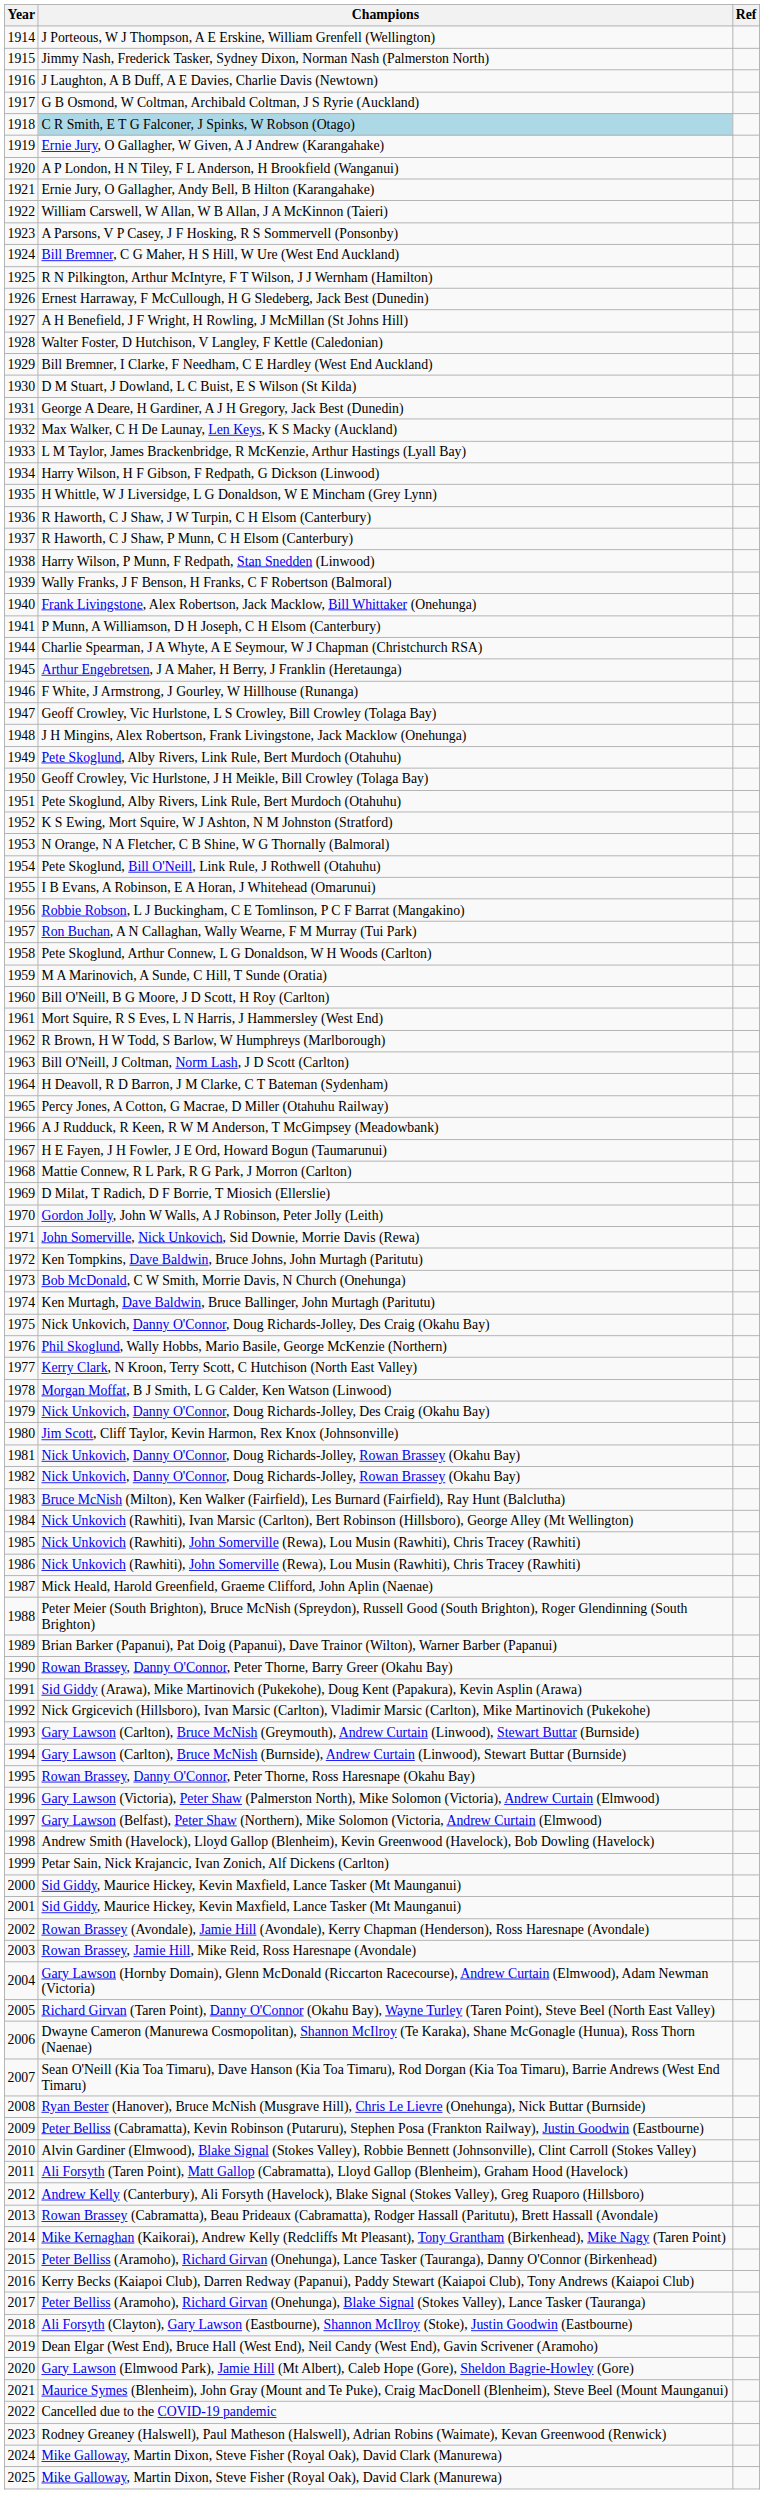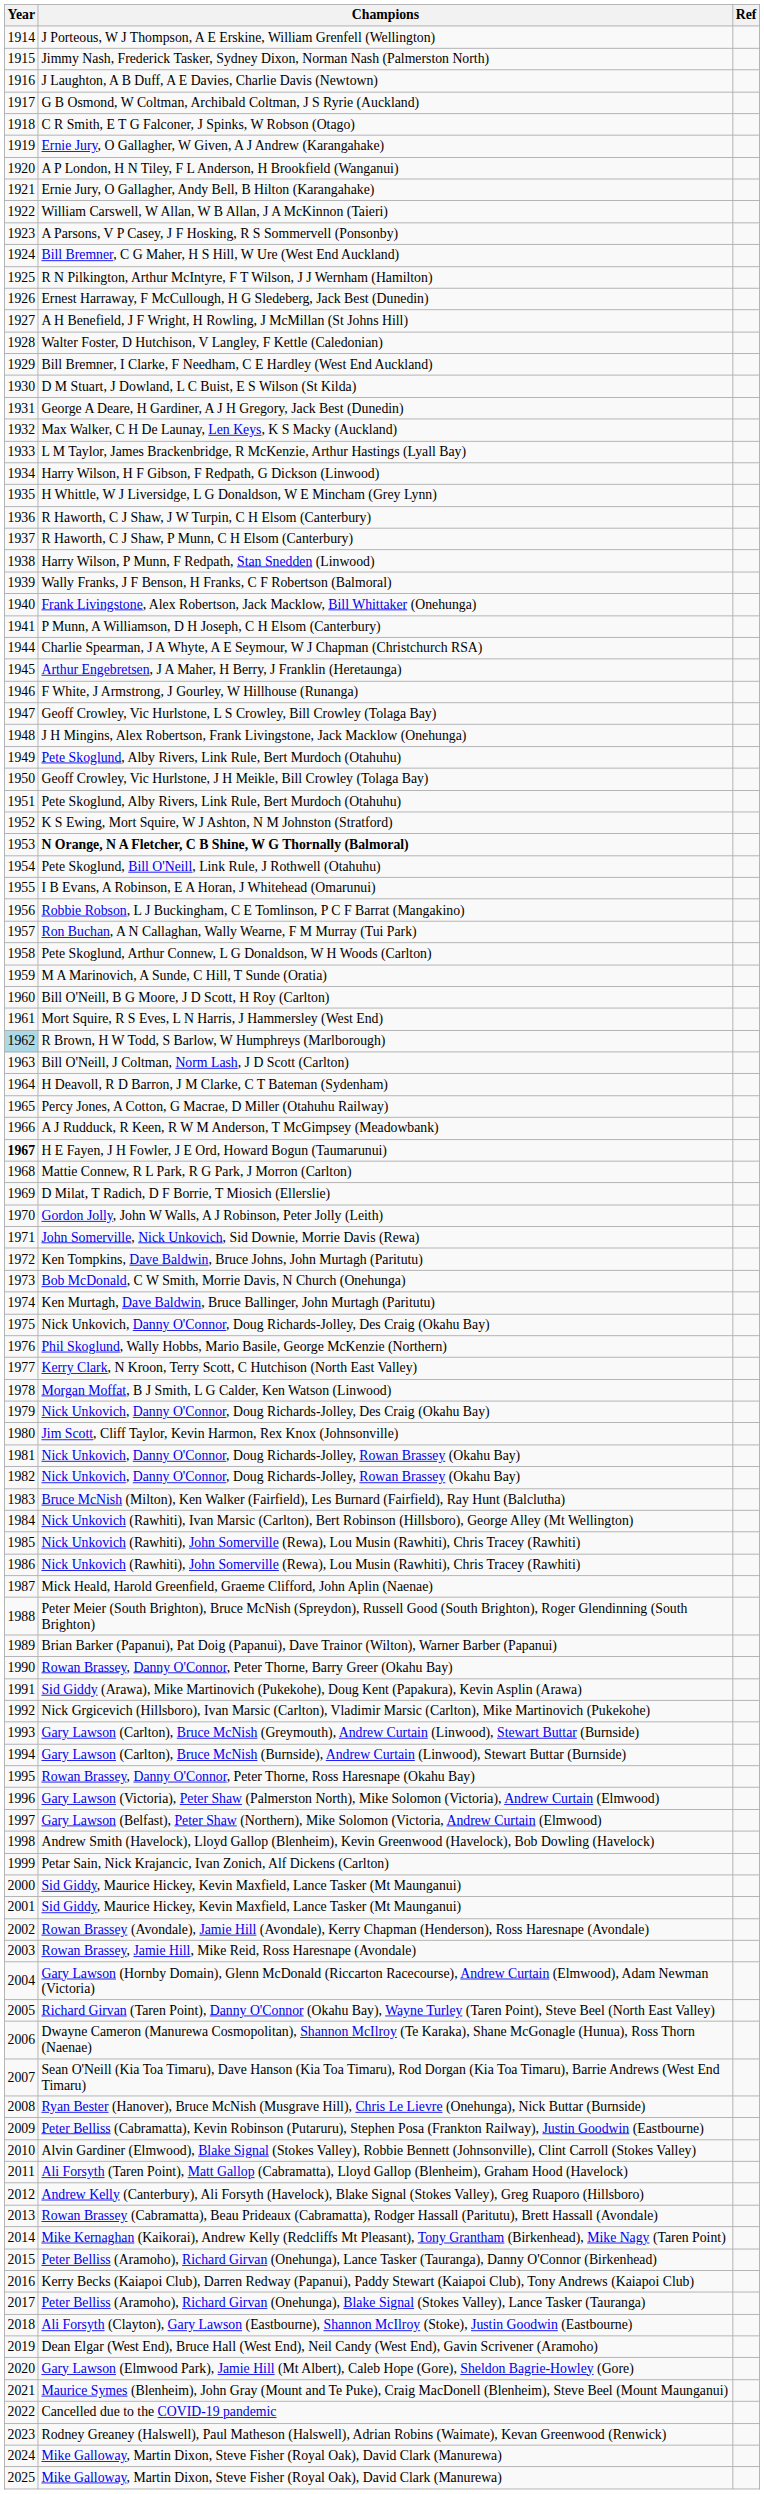(198, 124) lightblue background -> (198, 124) no background
(215, 844) normal -> (225, 844) bold
(21, 1041) no background -> (21, 1041) lightblue background
(21, 1150) normal -> (21, 1150) bold
